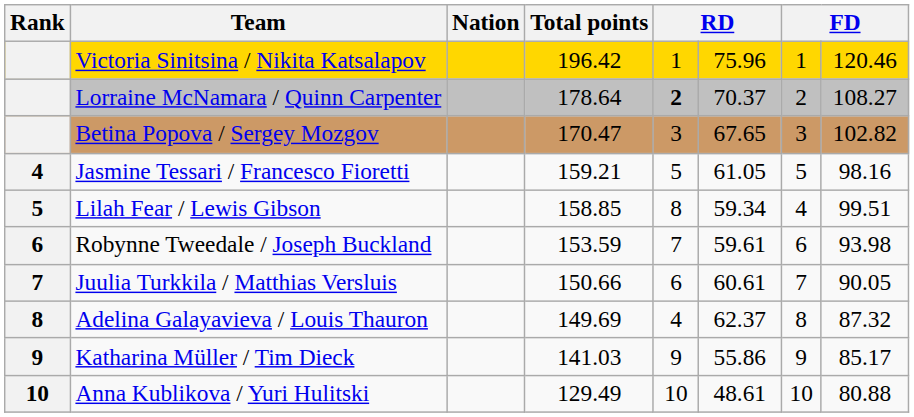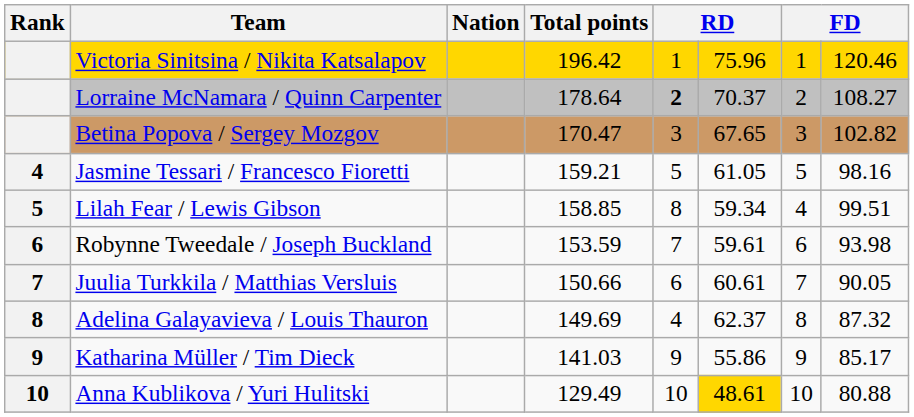(740, 393) no background -> (740, 393) gold background
